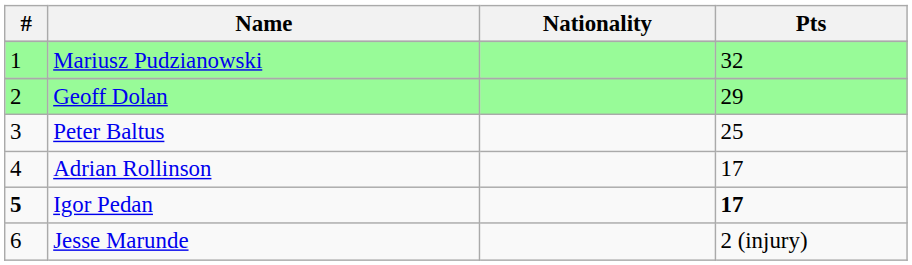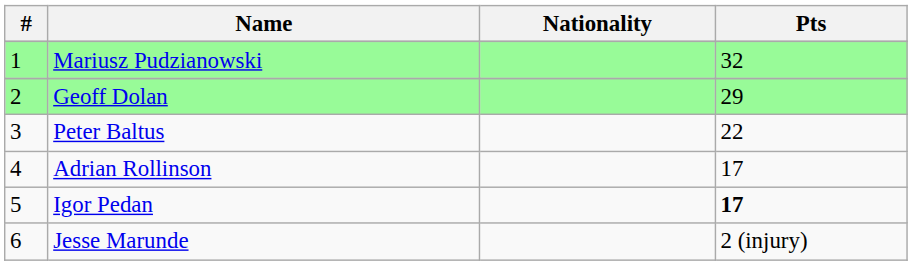(732, 132) 25 -> (732, 132) 22
(16, 204) bold -> (16, 204) normal
